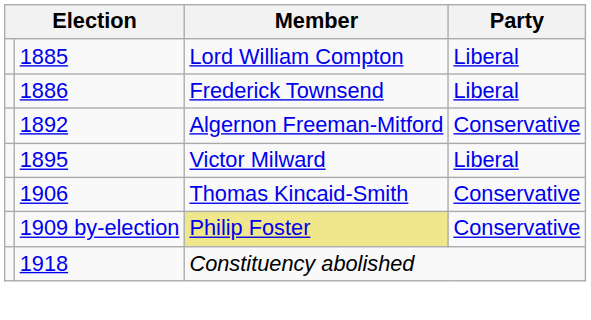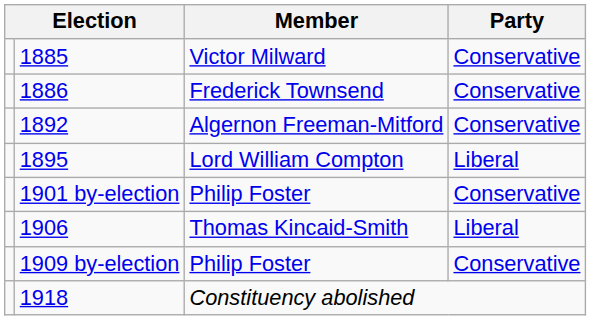(296, 56) Lord William Compton -> (258, 56) Victor Milward
(486, 56) Liberal -> (517, 56) Conservative
(486, 90) Liberal -> (517, 90) Conservative
(258, 159) Victor Milward -> (296, 159) Lord William Compton
+ row: (100, 194)
(517, 194) Conservative -> (486, 228) Liberal
(250, 228) khaki background -> (250, 263) no background
